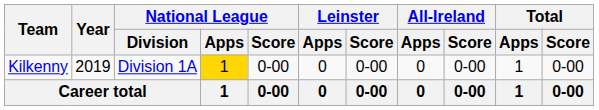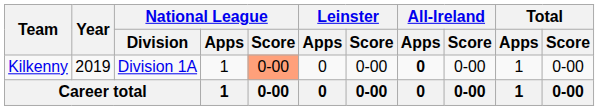(224, 67) gold background -> (224, 67) no background
(273, 67) no background -> (273, 67) lightsalmon background
(421, 67) normal -> (421, 67) bold
